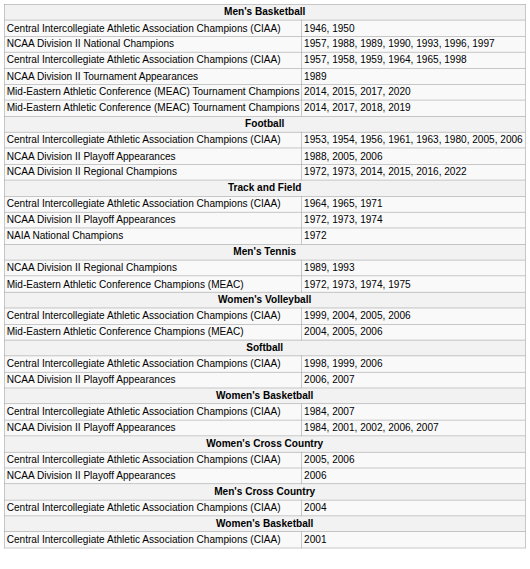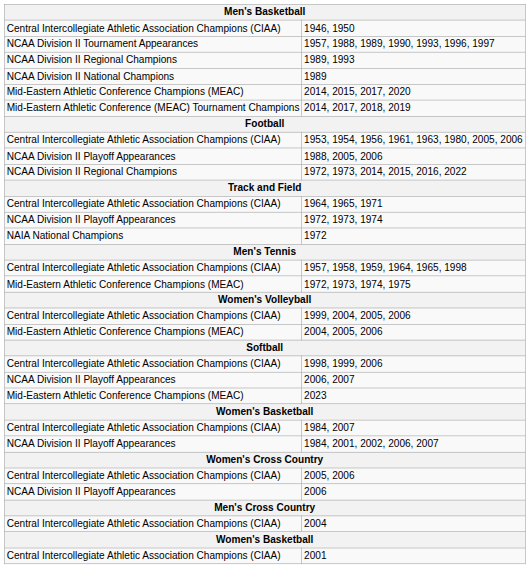(90, 44) NCAA Division II National Champions -> (102, 44) NCAA Division II Tournament Appearances
rows swapped: (329, 268) <-> (385, 60)
(102, 76) NCAA Division II Tournament Appearances -> (90, 76) NCAA Division II National Champions
(153, 92) Mid-Eastern Athletic Conference (MEAC) Tournament Champions -> (125, 92) Mid-Eastern Athletic Conference Champions (MEAC)
+ row: (315, 396)
